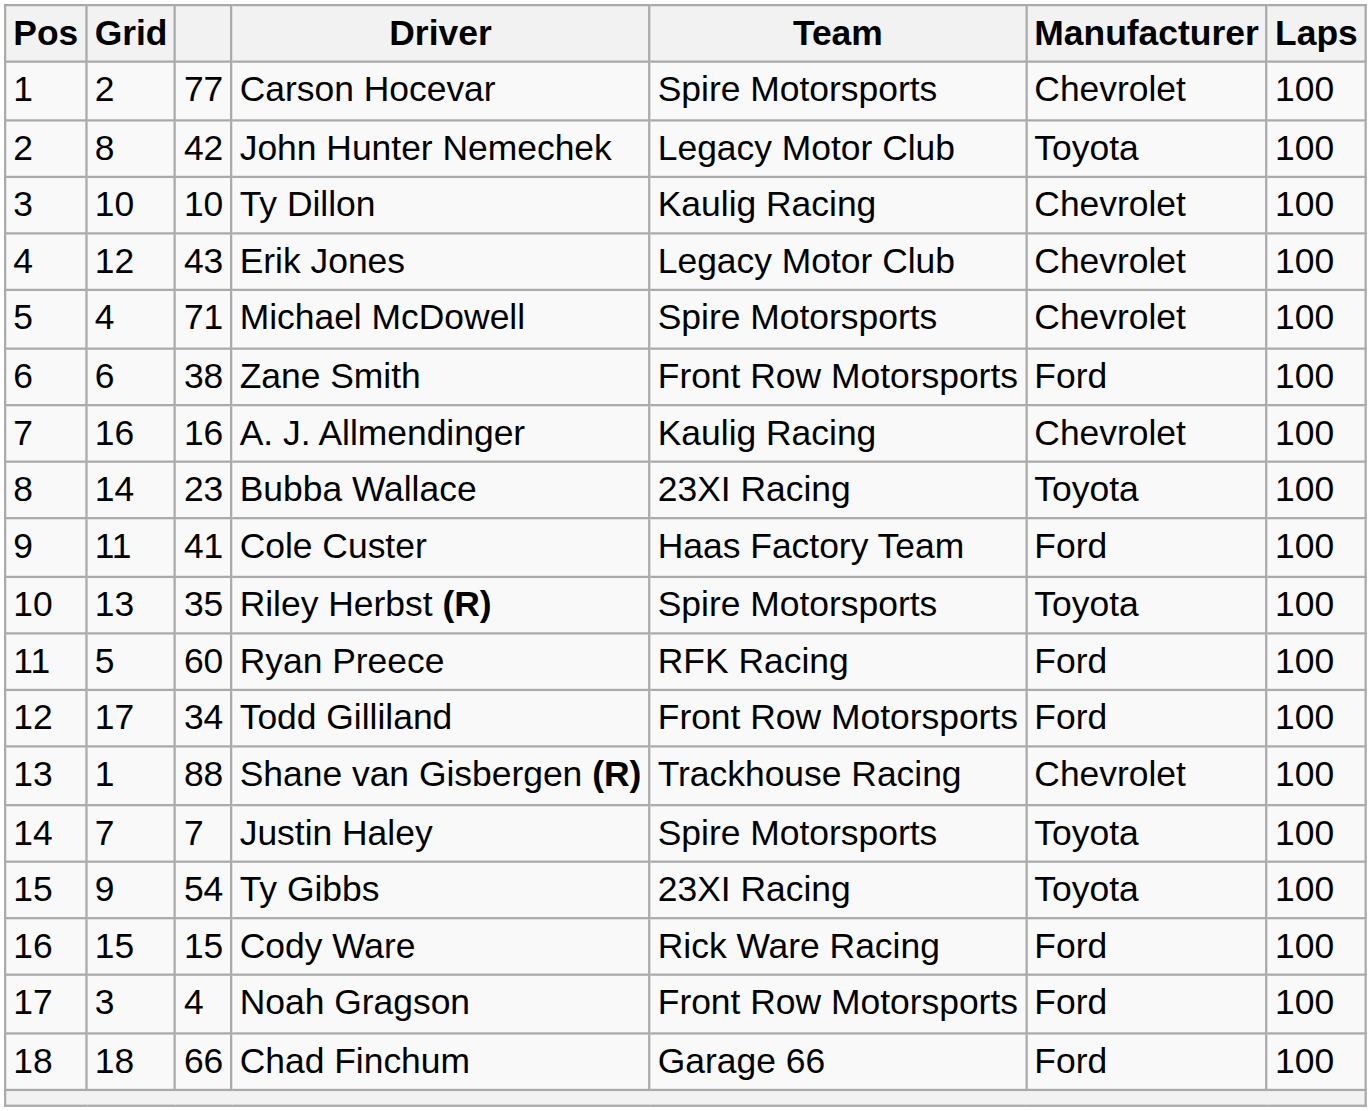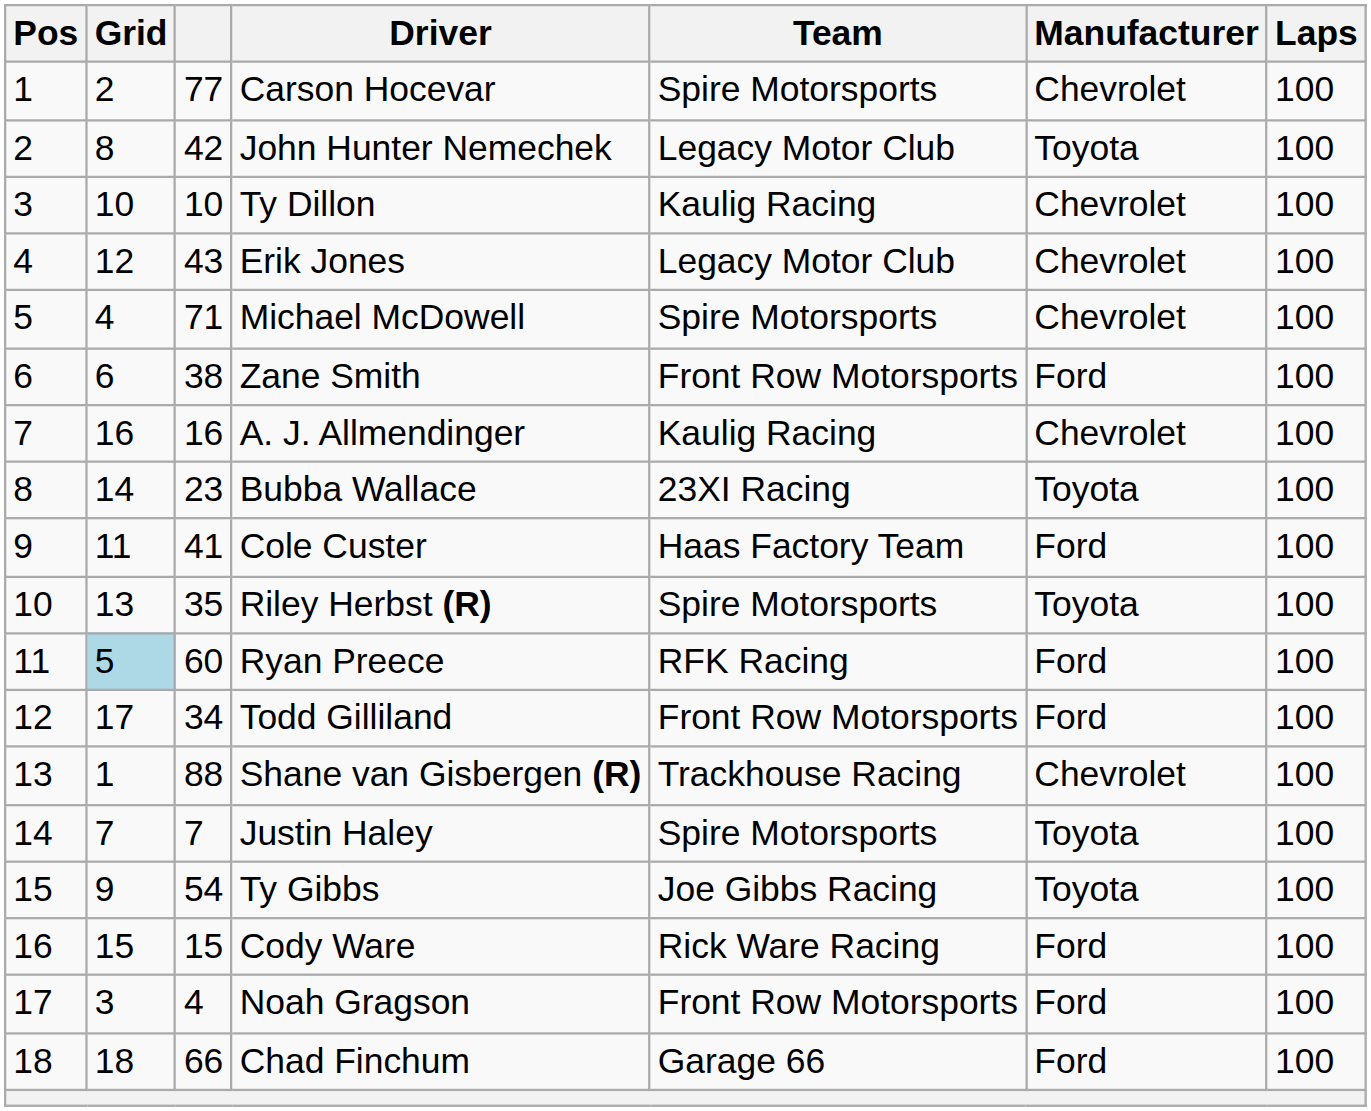(105, 660) no background -> (105, 660) lightblue background
(754, 888) 23XI Racing -> (798, 888) Joe Gibbs Racing
